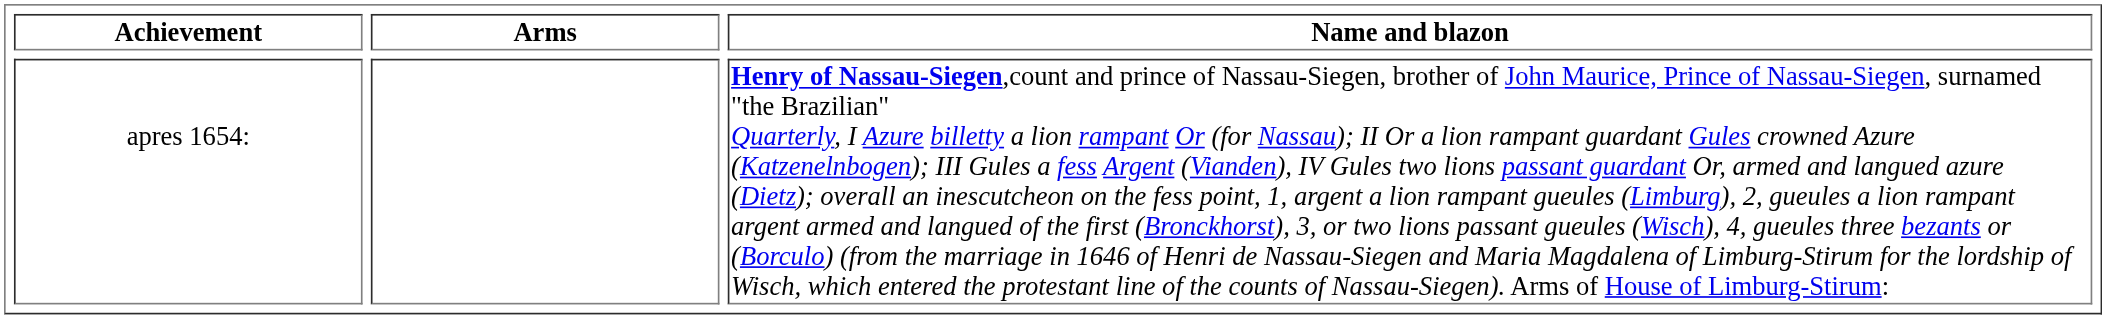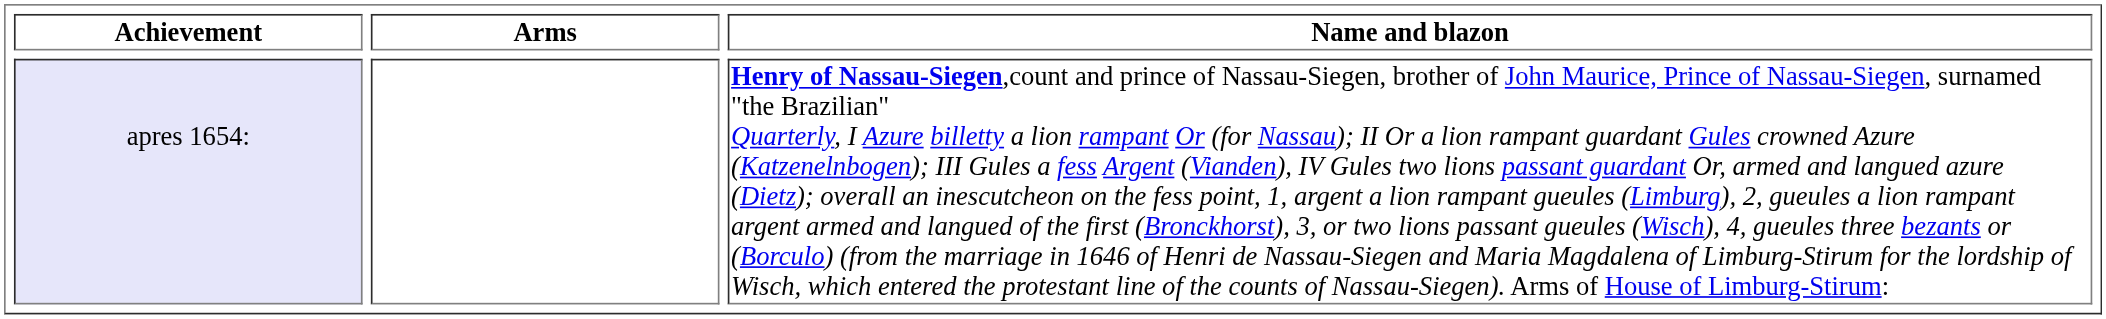(188, 136) no background -> (188, 136) lavender background
